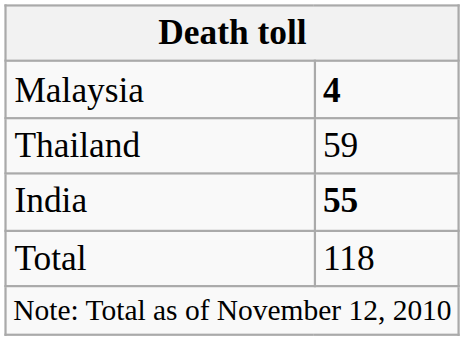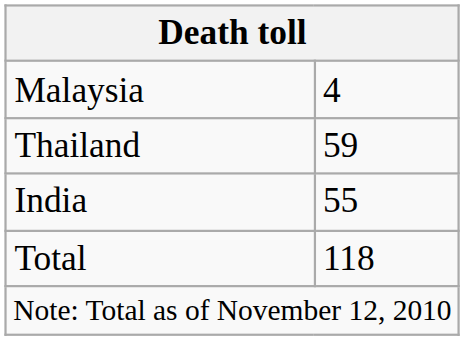(332, 88) bold -> (332, 88) normal
(341, 201) bold -> (341, 201) normal
